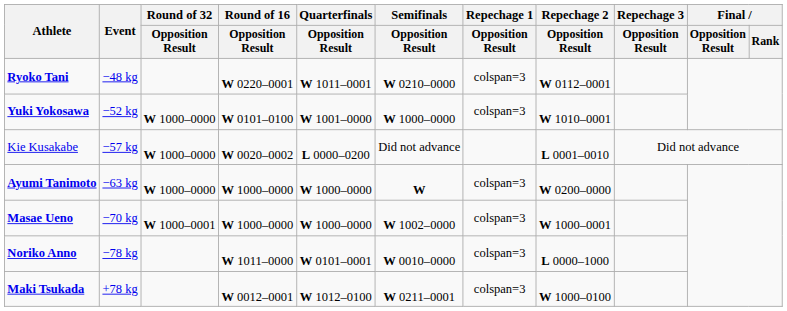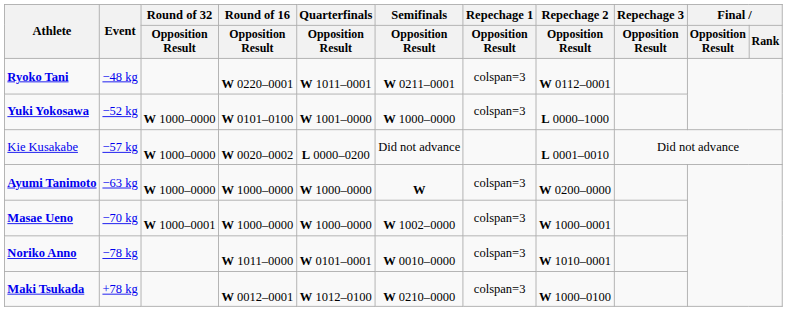(419, 84) W 0210–0000 -> (419, 84) W 0211–0001
(575, 119) W 1010–0001 -> (575, 119) L 0000–1000
(575, 261) L 0000–1000 -> (575, 261) W 1010–0001
(419, 296) W 0211–0001 -> (419, 296) W 0210–0000
